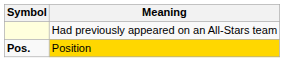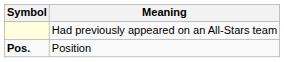(71, 48) gold background -> (71, 48) no background
